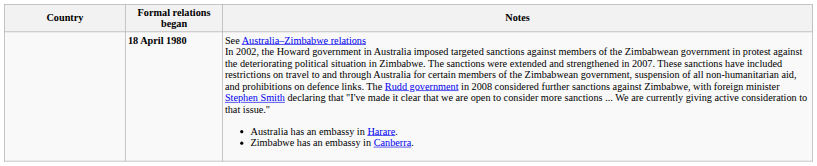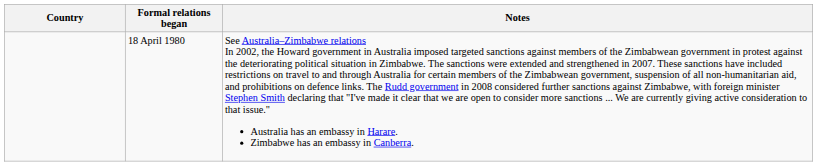(157, 40) bold -> (156, 40) normal
